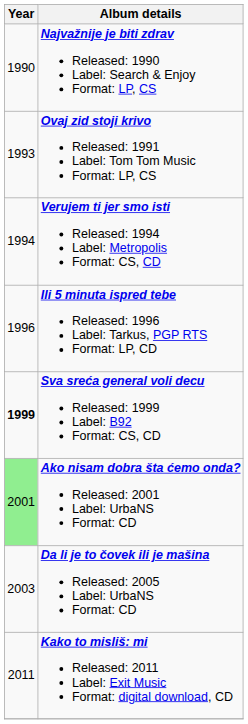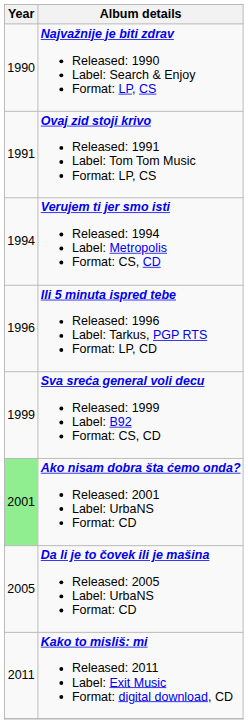(21, 154) 1993 -> (21, 154) 1991
(21, 415) bold -> (21, 415) normal
(21, 588) 2003 -> (21, 588) 2005
